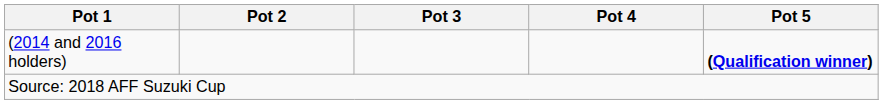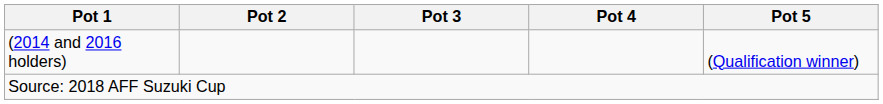(790, 61) bold -> (783, 61) normal
